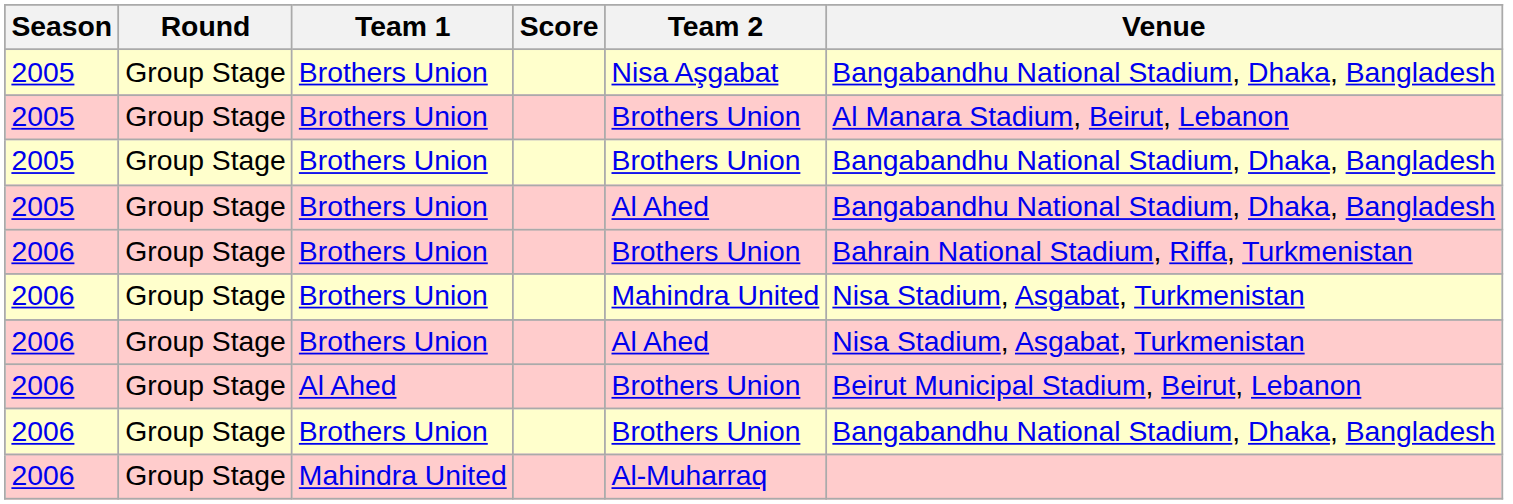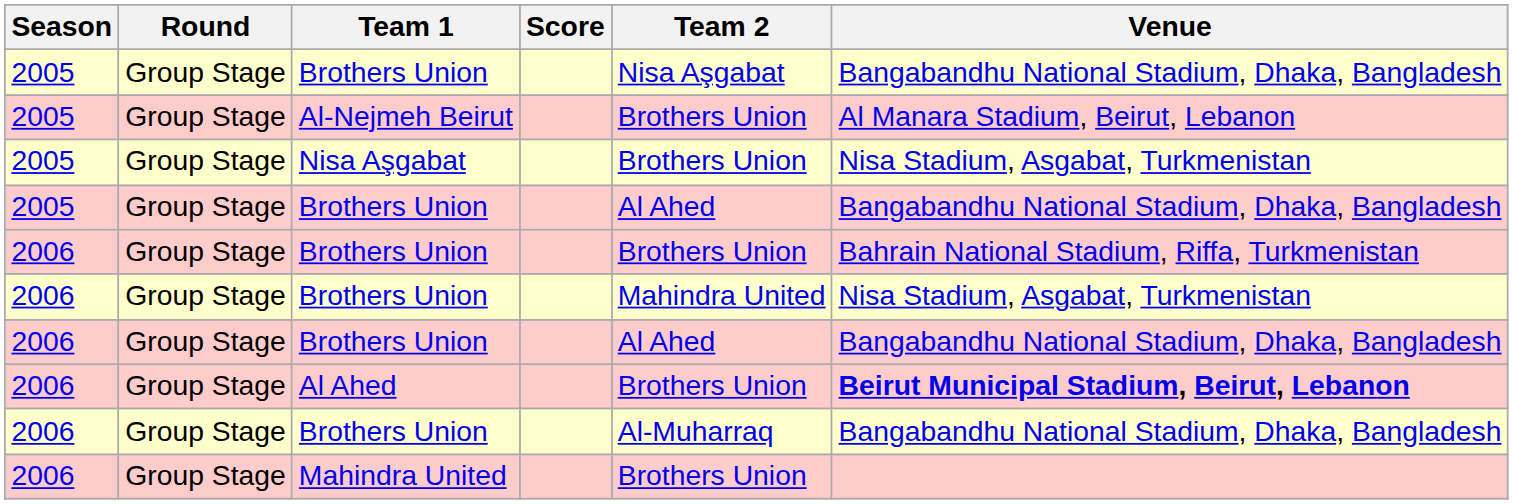(393, 116) Brothers Union -> (406, 116) Al-Nejmeh Beirut
(393, 161) Brothers Union -> (382, 161) Nisa Aşgabat
(1164, 161) Bangabandhu National Stadium, Dhaka, Bangladesh -> (1075, 161) Nisa Stadium, Asgabat, Turkmenistan
(1069, 341) Nisa Stadium, Asgabat, Turkmenistan -> (1170, 341) Bangabandhu National Stadium, Dhaka, Bangladesh
(1097, 386) normal -> (1124, 386) bold
(706, 431) Brothers Union -> (696, 431) Al-Muharraq
(689, 476) Al-Muharraq -> (712, 476) Brothers Union
